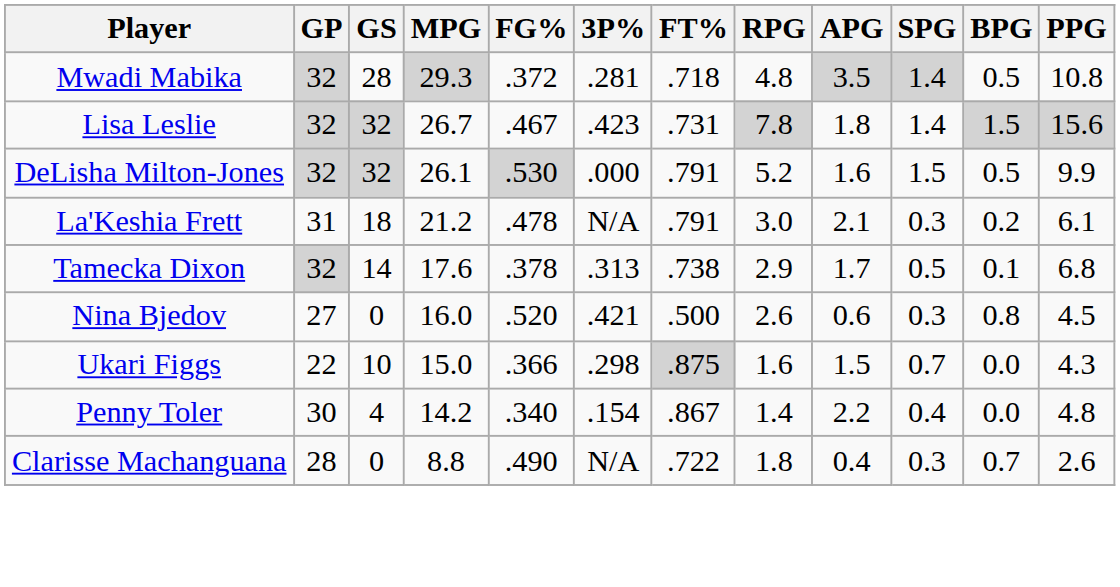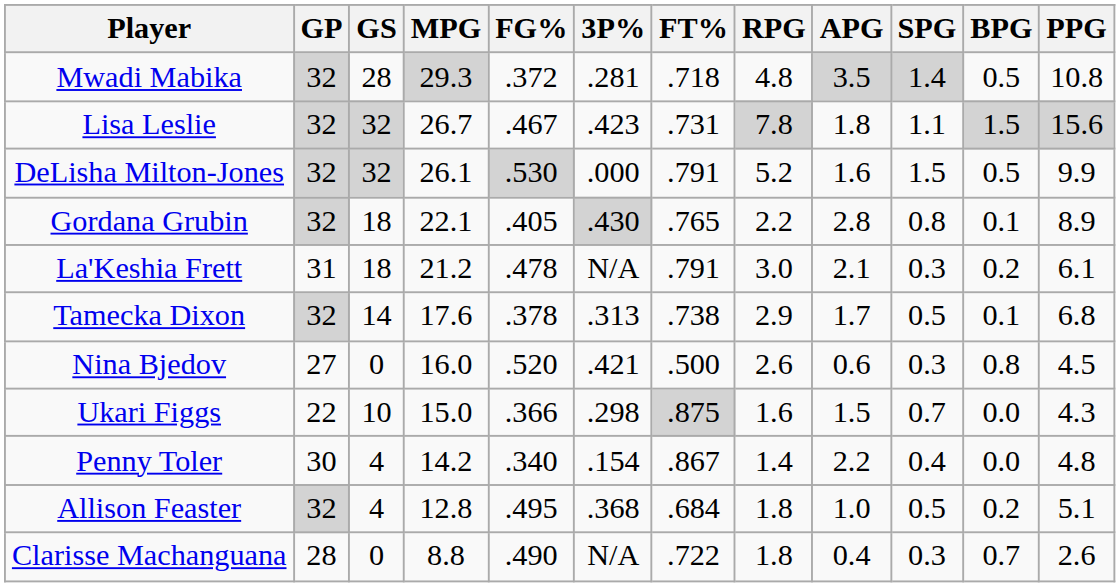(927, 124) 1.4 -> (927, 124) 1.1
+ row: (149, 220)
+ row: (149, 508)
